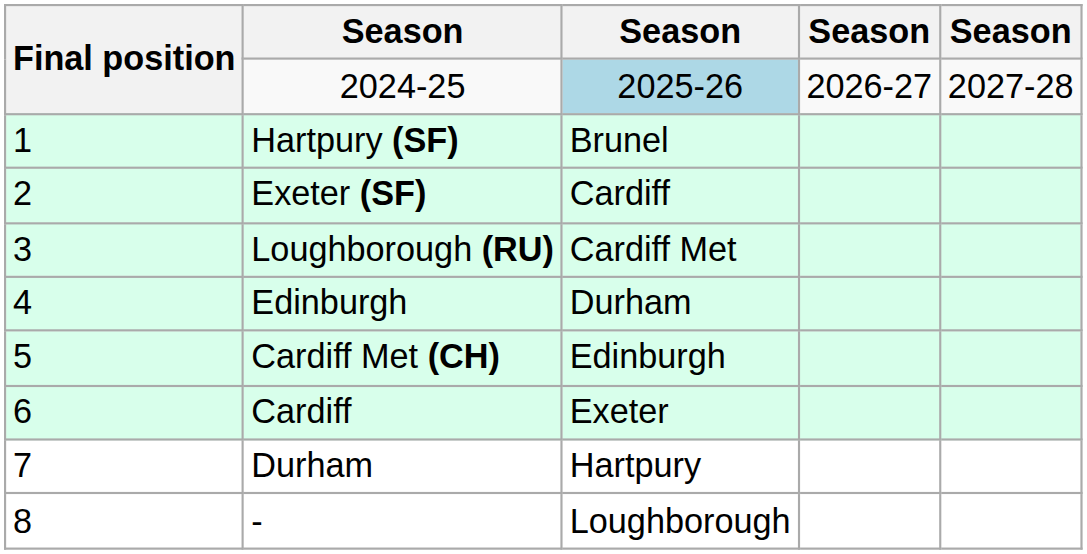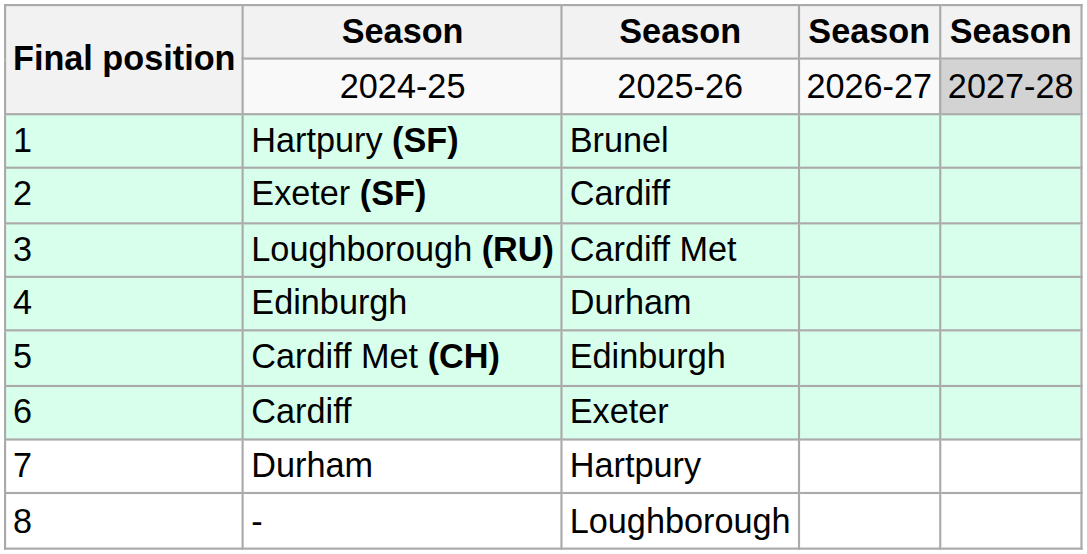(680, 85) lightblue background -> (680, 85) no background
(1011, 85) no background -> (1011, 85) lightgrey background
